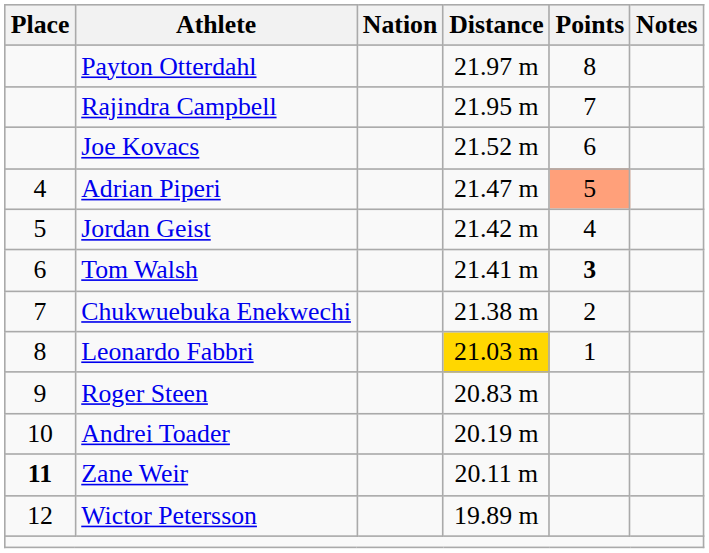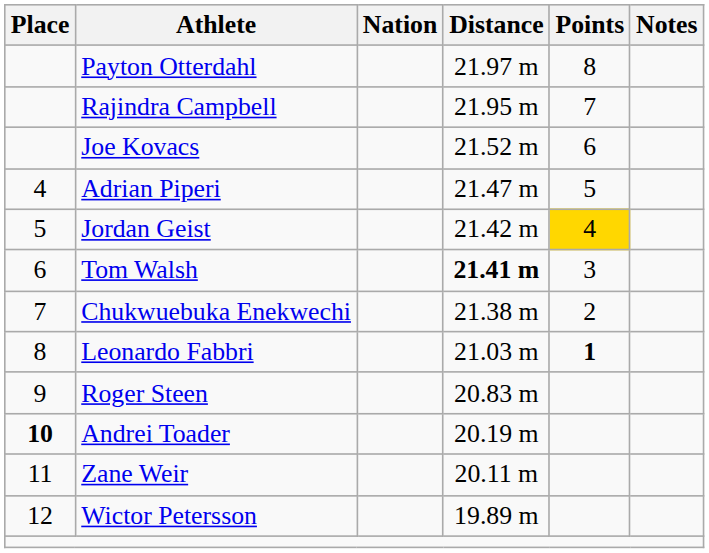(590, 188) lightsalmon background -> (590, 188) no background
(590, 229) no background -> (590, 229) gold background
(496, 270) normal -> (496, 270) bold
(590, 270) bold -> (590, 270) normal
(496, 351) gold background -> (496, 351) no background
(590, 351) normal -> (590, 351) bold
(40, 433) normal -> (40, 433) bold
(40, 474) bold -> (40, 474) normal
